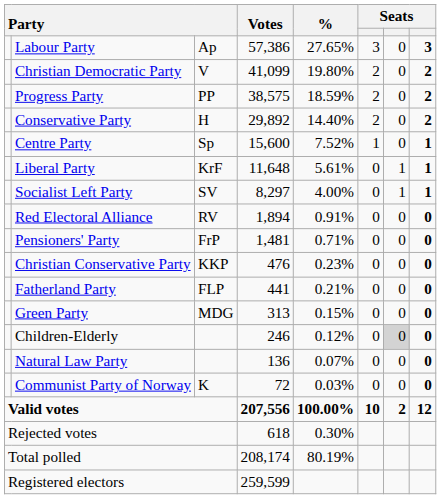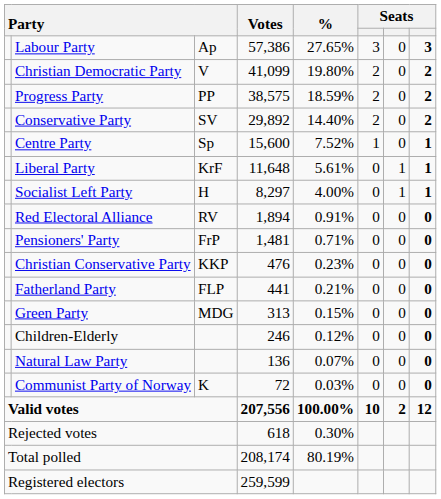(204, 119) H -> (208, 119) SV
(208, 192) SV -> (204, 192) H
(402, 336) lightgrey background -> (402, 336) no background
